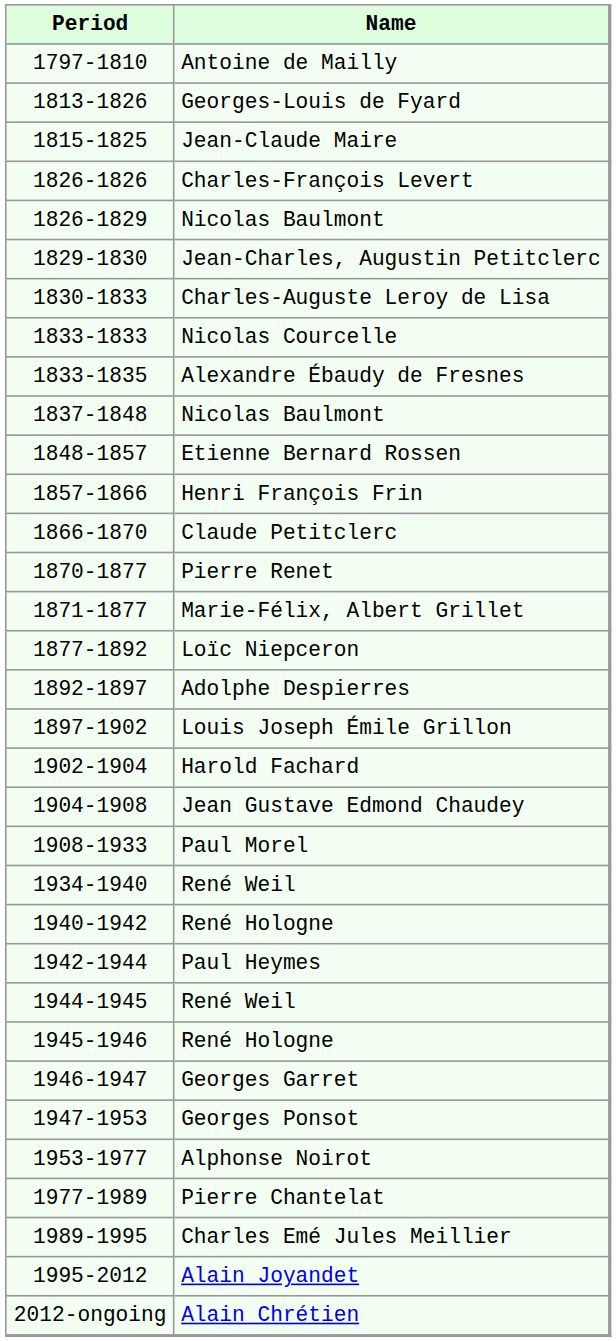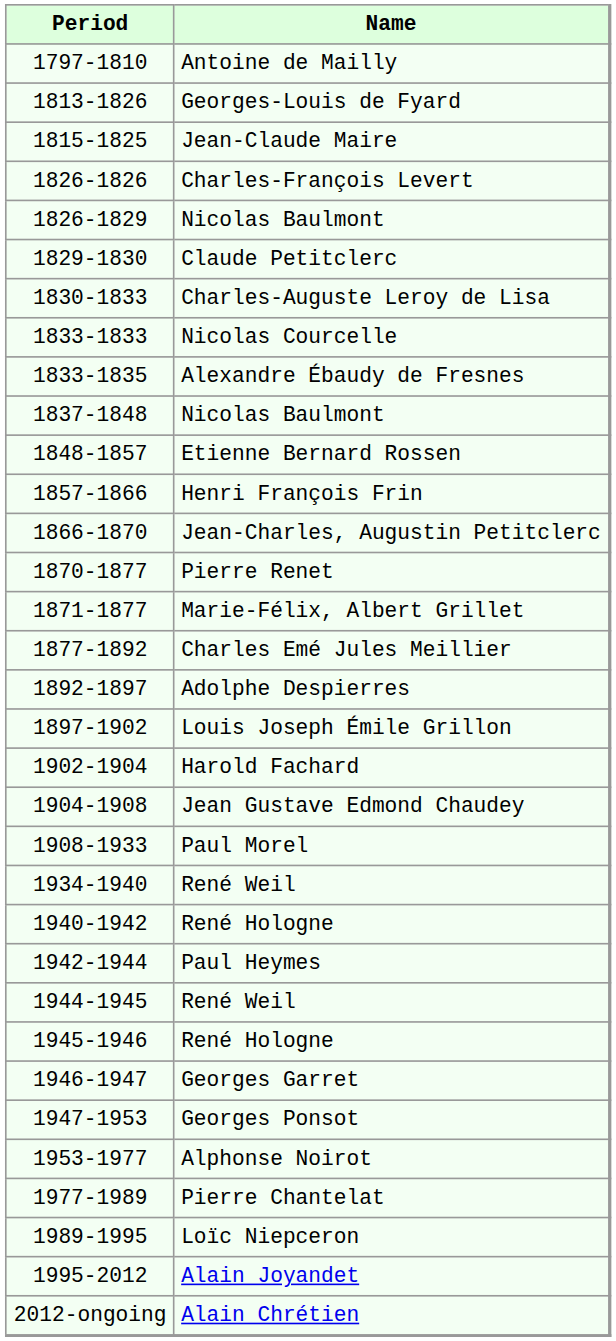(391, 259) Jean-Charles, Augustin Petitclerc -> (289, 259) Claude Petitclerc
(289, 533) Claude Petitclerc -> (391, 533) Jean-Charles, Augustin Petitclerc
(270, 650) Loïc Niepceron -> (346, 650) Charles Emé Jules Meillier
(346, 1237) Charles Emé Jules Meillier -> (270, 1237) Loïc Niepceron
